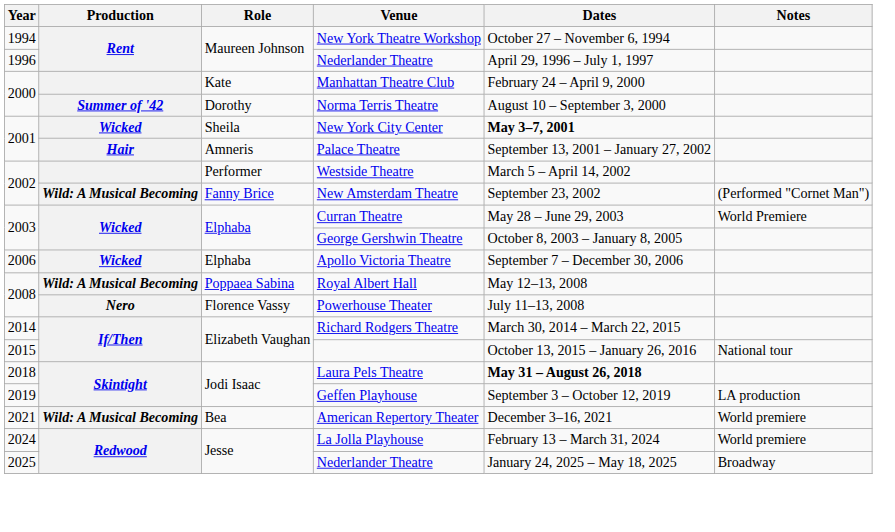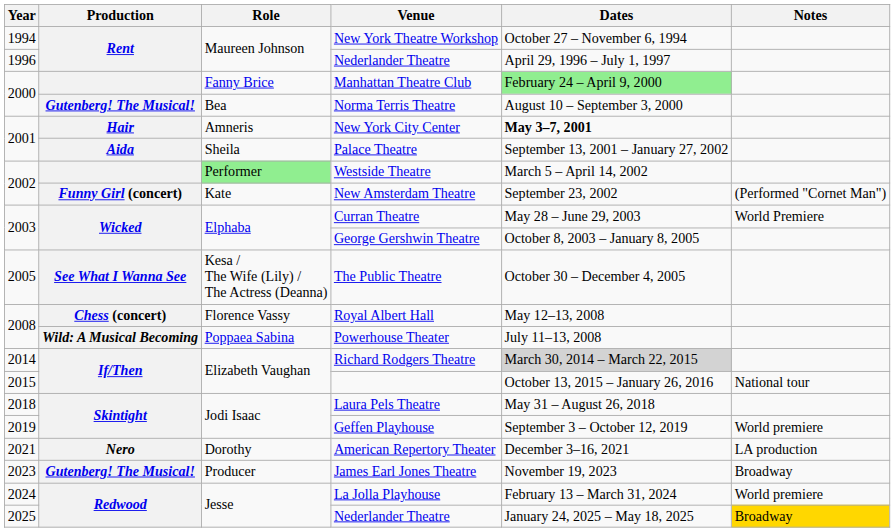(218, 82) Kate -> (239, 82) Fanny Brice
(566, 82) no background -> (583, 82) lightgreen background
(120, 104) Summer of '42 -> (120, 104) Gutenberg! The Musical!
(228, 104) Dorothy -> (216, 104) Bea
(120, 127) Wicked -> (120, 127) Hair
(222, 127) Sheila -> (229, 127) Amneris
(120, 149) Hair -> (120, 149) Aida
(229, 149) Amneris -> (222, 149) Sheila
(233, 171) no background -> (233, 171) lightgreen background
(120, 194) Wild: A Musical Becoming -> (120, 194) Funny Girl (concert)
(239, 194) Fanny Brice -> (218, 194) Kate
+ row: (22, 277)
- row: (22, 261)
(120, 283) Wild: A Musical Becoming -> (120, 315) Chess (concert)
(249, 283) Poppaea Sabina -> (247, 315) Florence Vassy
(120, 305) Nero -> (120, 337) Wild: A Musical Becoming
(247, 305) Florence Vassy -> (249, 337) Poppaea Sabina
(584, 328) no background -> (601, 359) lightgrey background
(565, 372) bold -> (580, 404) normal
(759, 395) LA production -> (779, 426) World premiere
(120, 417) Wild: A Musical Becoming -> (120, 449) Nero
(216, 417) Bea -> (228, 449) Dorothy
(762, 417) World premiere -> (776, 449) LA production
+ row: (22, 471)
(747, 462) no background -> (764, 516) gold background
